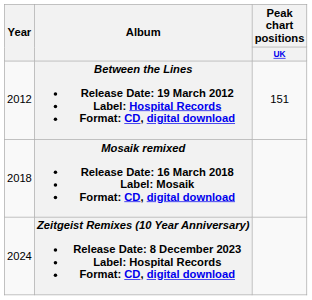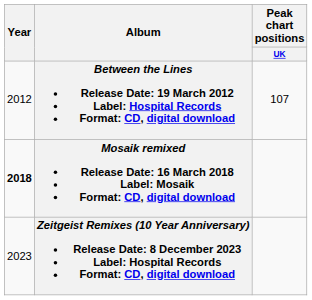(280, 100) 151 -> (280, 100) 107
(19, 178) normal -> (19, 178) bold
(19, 256) 2024 -> (19, 256) 2023
